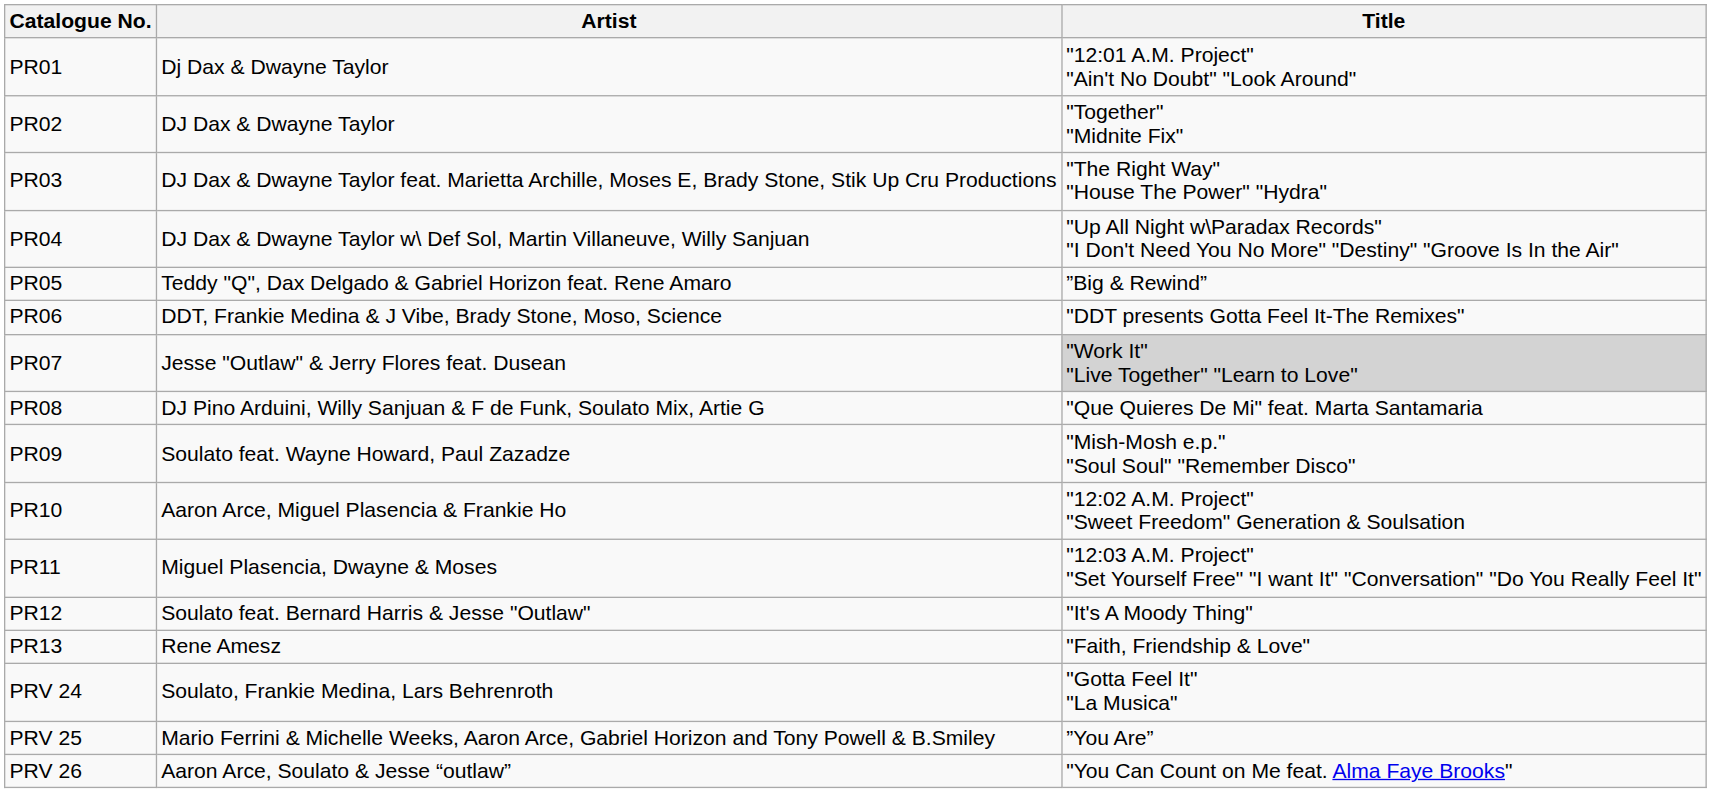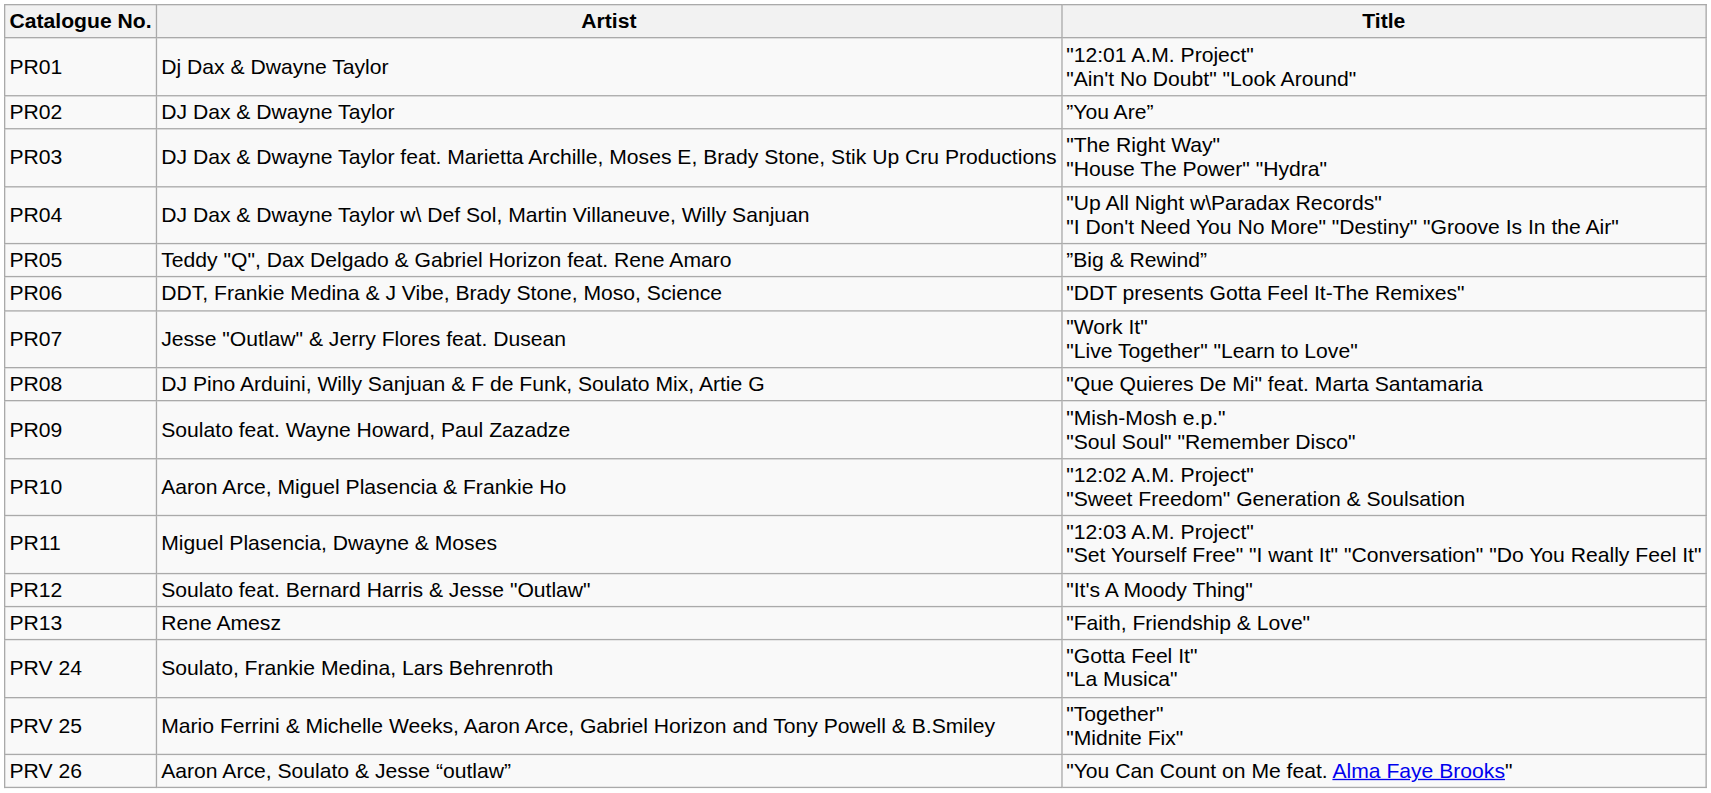(1125, 123) "Together" "Midnite Fix" -> (1110, 111) ”You Are”
(1212, 362) lightgrey background -> (1212, 338) no background
(1110, 737) ”You Are” -> (1125, 725) "Together" "Midnite Fix"
